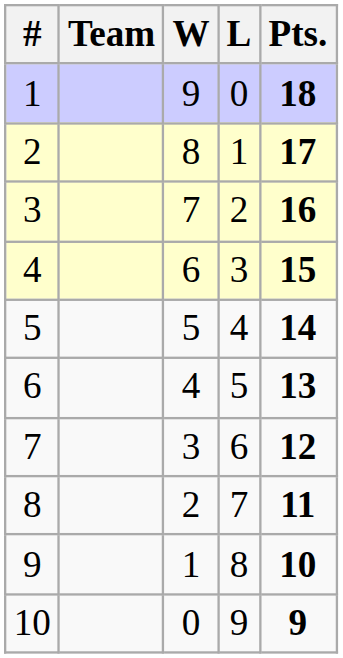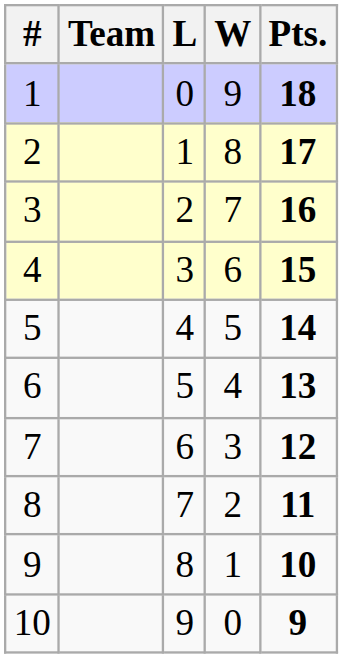columns swapped: (191, 33) <-> (239, 33)
